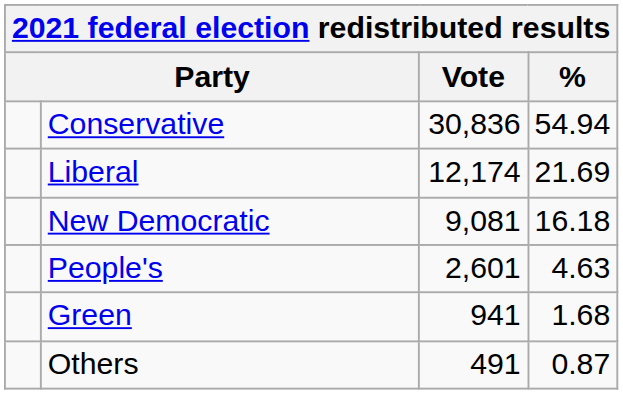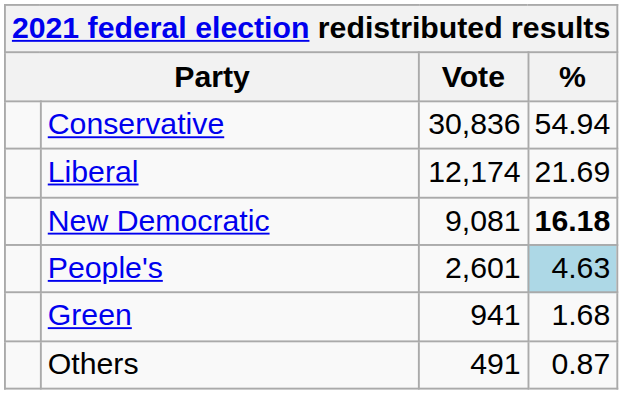(572, 220) normal -> (572, 220) bold
(581, 268) no background -> (581, 268) lightblue background
